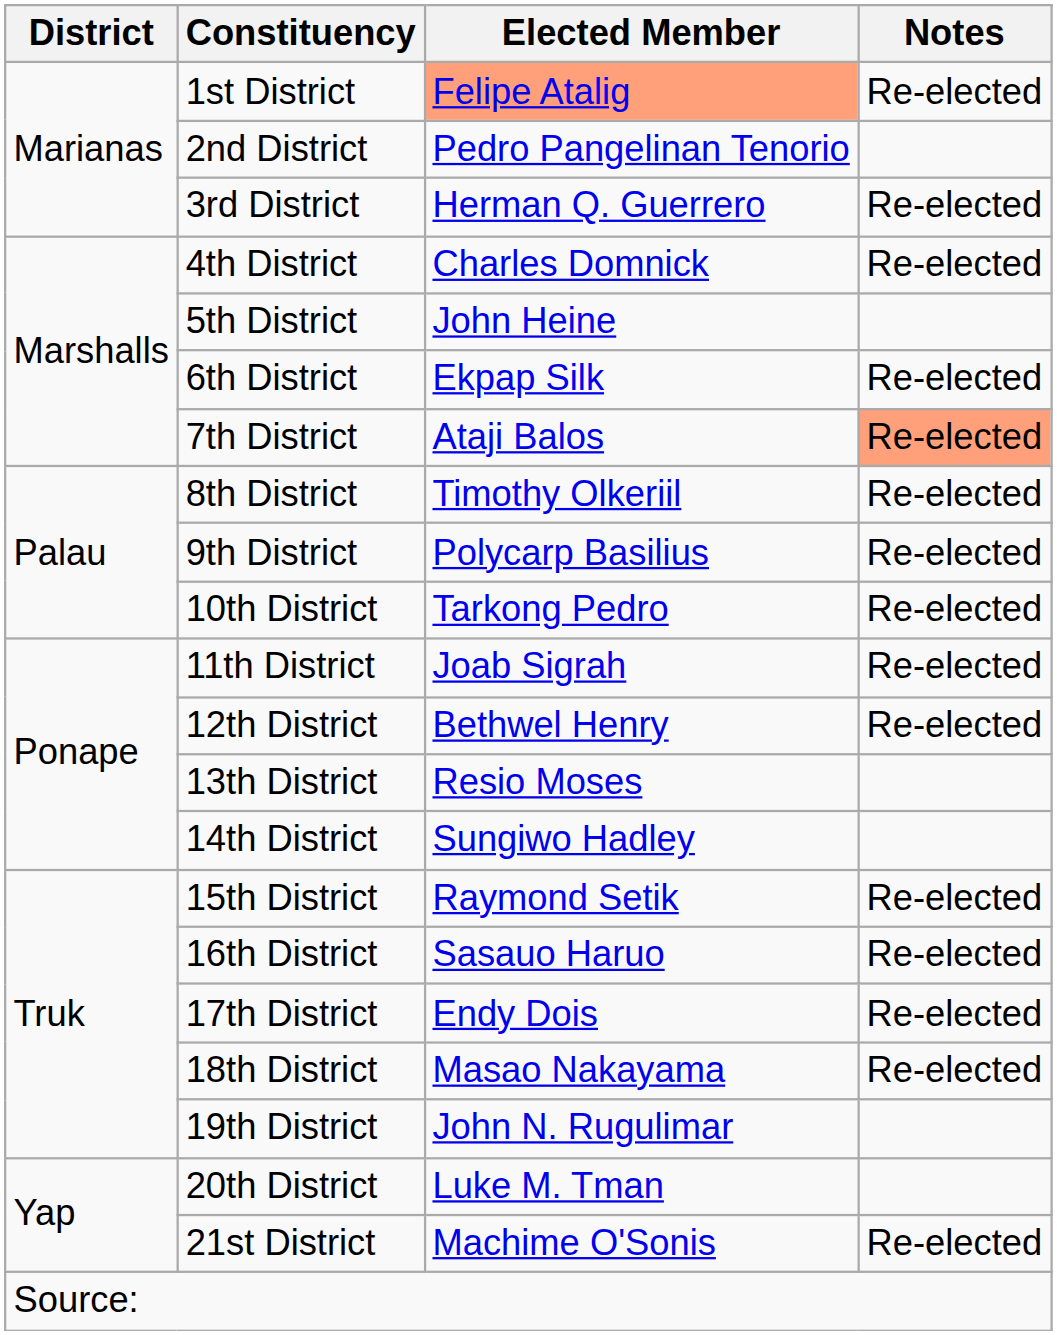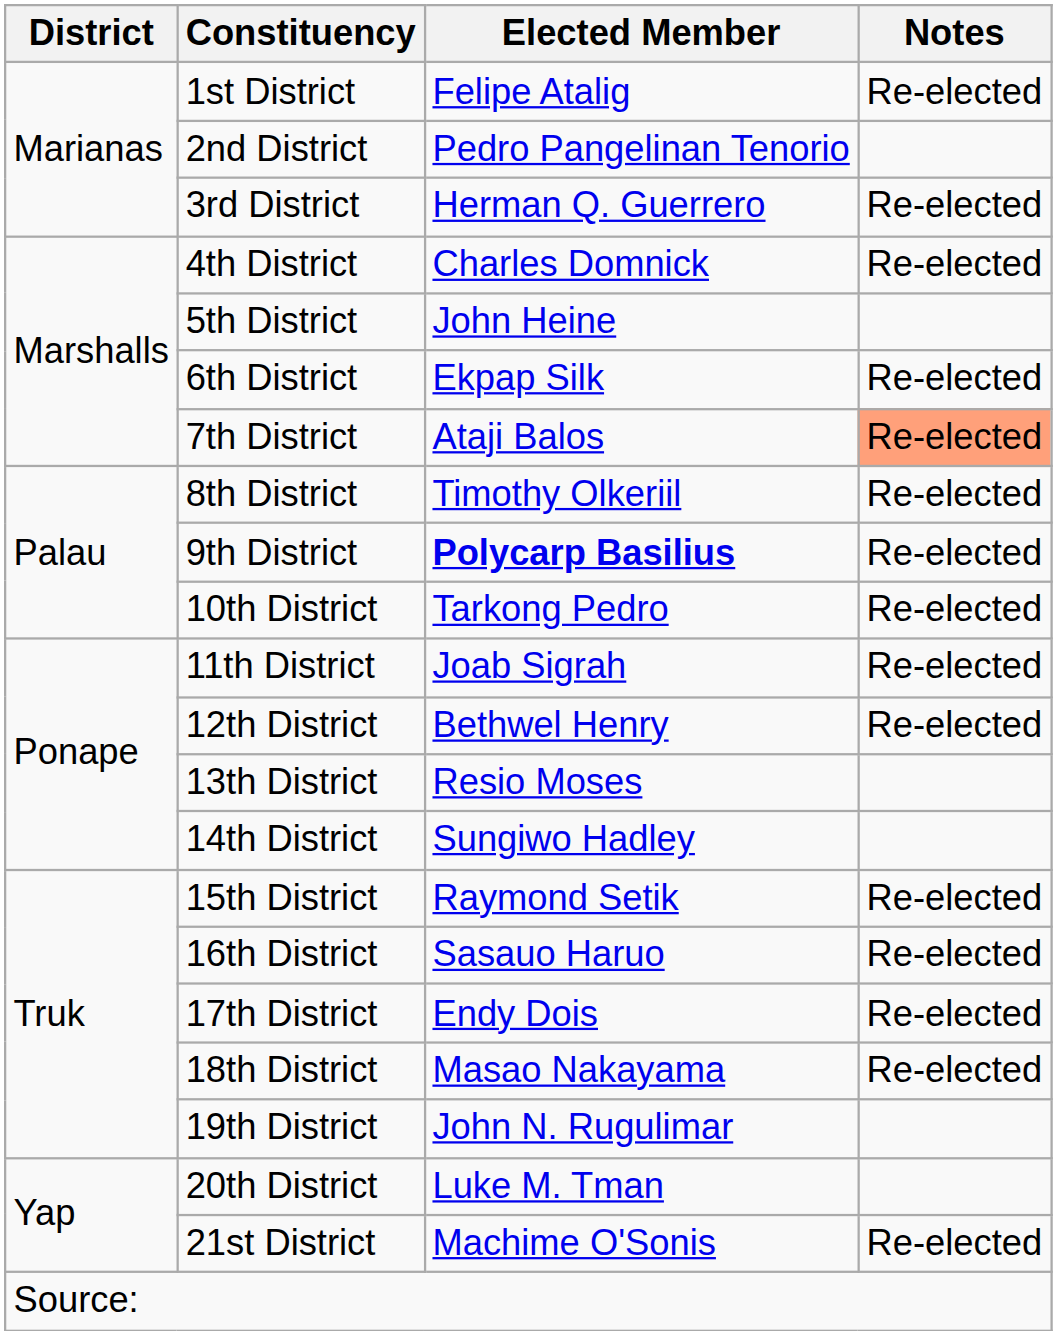(531, 90) lightsalmon background -> (531, 90) no background
(571, 551) normal -> (584, 551) bold
